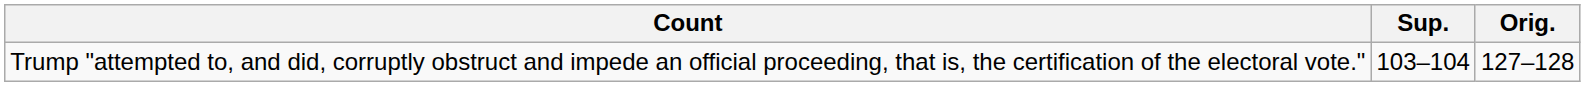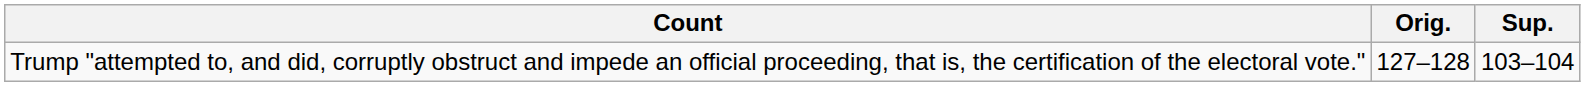columns swapped: (1528, 23) <-> (1423, 23)
